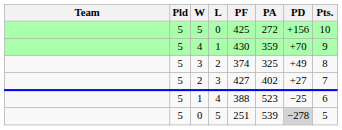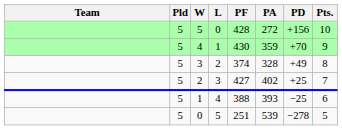(241, 30) 425 -> (241, 30) 428
(270, 64) 325 -> (270, 64) 328
(298, 81) +27 -> (298, 81) +25
(270, 99) 523 -> (270, 99) 393
(298, 116) lightgrey background -> (298, 116) no background
